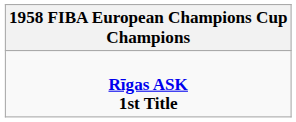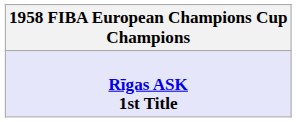(148, 93) no background -> (148, 93) lavender background
